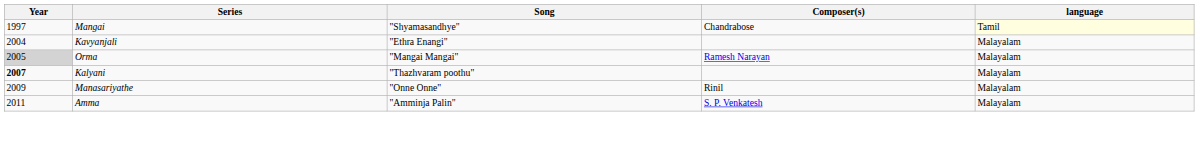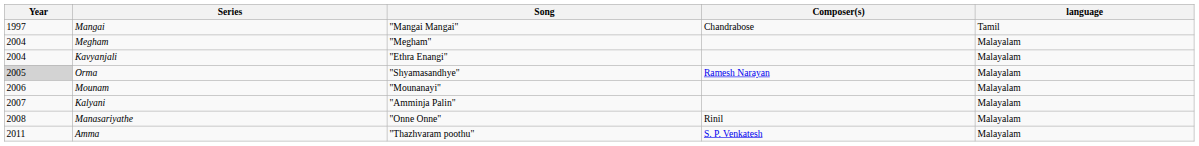(425, 27) "Shyamasandhye" -> (424, 27) "Mangai Mangai"
(989, 27) lightyellow background -> (989, 27) no background
+ row: (92, 42)
(424, 57) "Mangai Mangai" -> (425, 73) "Shyamasandhye"
+ row: (92, 88)
(16, 73) bold -> (16, 103) normal
(432, 73) "Thazhvaram poothu" -> (423, 103) "Amminja Palin"
(16, 88) 2009 -> (16, 118) 2008
(423, 103) "Amminja Palin" -> (432, 133) "Thazhvaram poothu"
